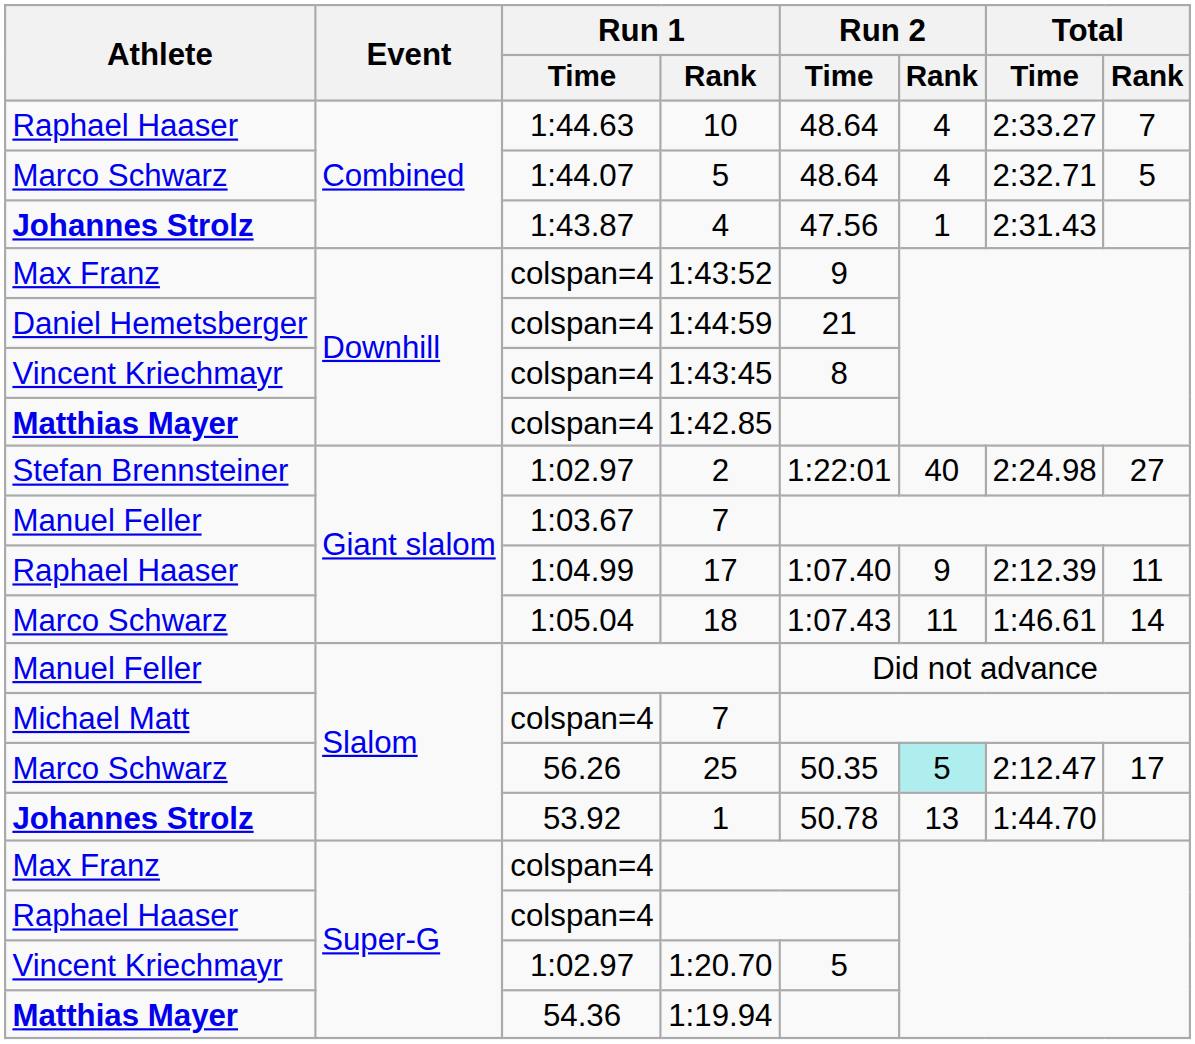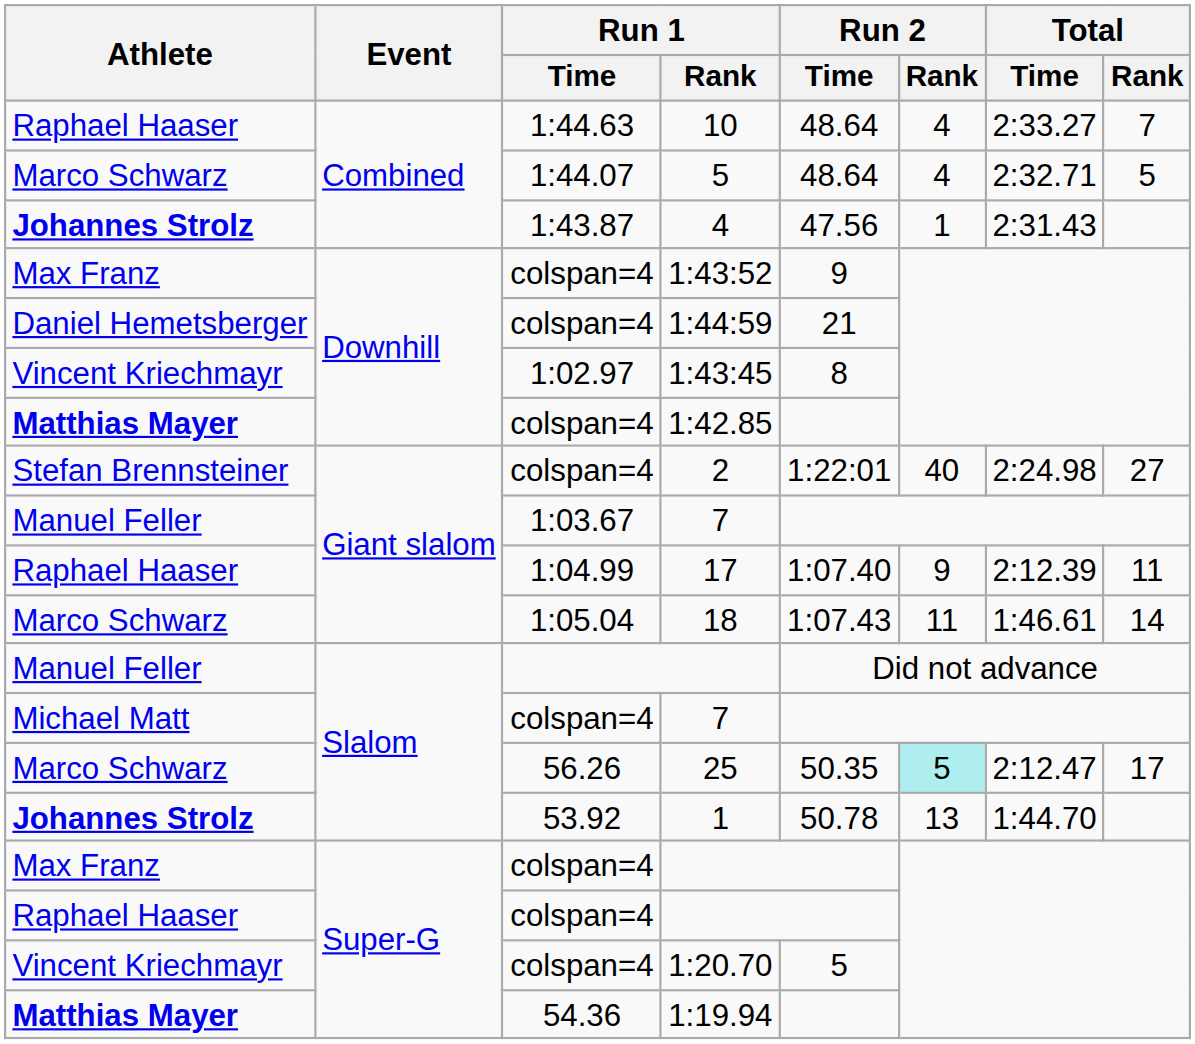(582, 373) colspan=4 -> (582, 373) 1:02.97
(582, 472) 1:02.97 -> (582, 472) colspan=4
(582, 965) 1:02.97 -> (582, 965) colspan=4
